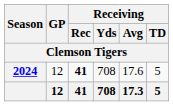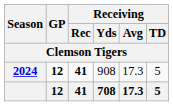(57, 71) normal -> (57, 71) bold
(106, 71) 708 -> (106, 71) 908
(133, 71) 17.6 -> (133, 71) 17.3
